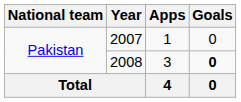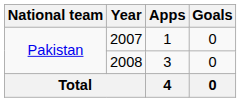(212, 62) bold -> (212, 62) normal
